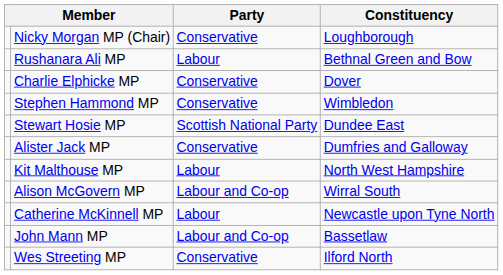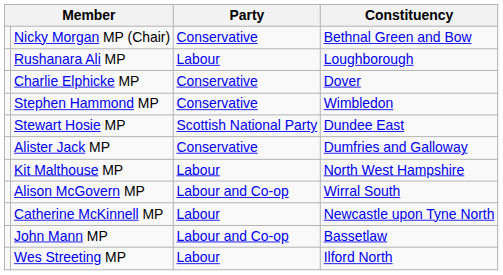(369, 37) Loughborough -> (398, 37) Bethnal Green and Bow
(398, 59) Bethnal Green and Bow -> (369, 59) Loughborough
(217, 258) Conservative -> (198, 258) Labour
